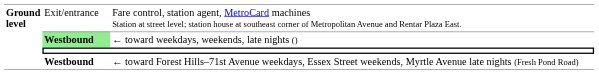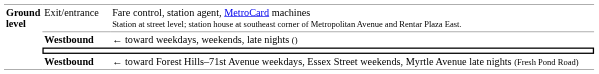(69, 40) lightgreen background -> (69, 40) no background
